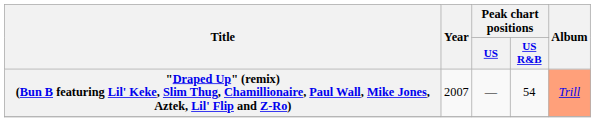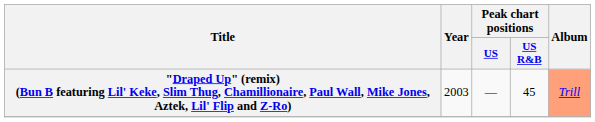(456, 92) 2007 -> (456, 92) 2003
(529, 92) 54 -> (529, 92) 45
